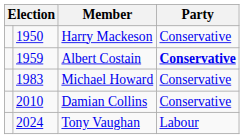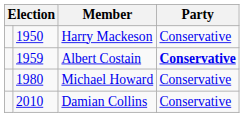(30, 79) 1983 -> (30, 79) 1980
- row: (101, 123)
